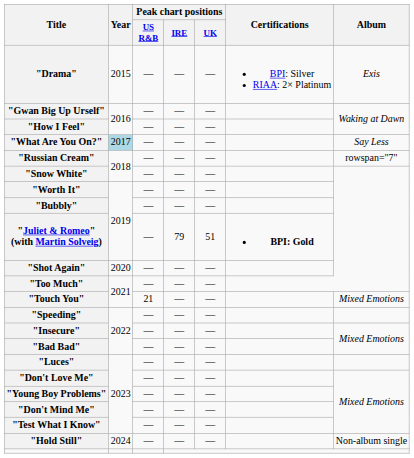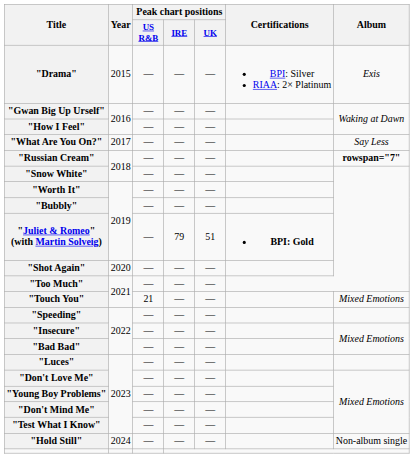(121, 142) lightblue background -> (121, 142) no background
(371, 158) normal -> (371, 158) bold
